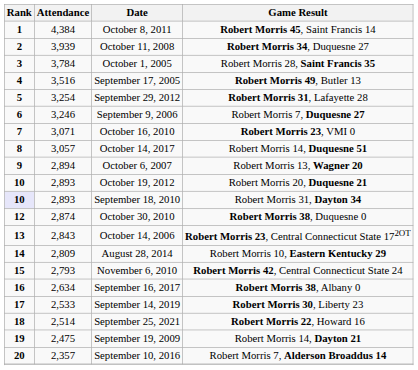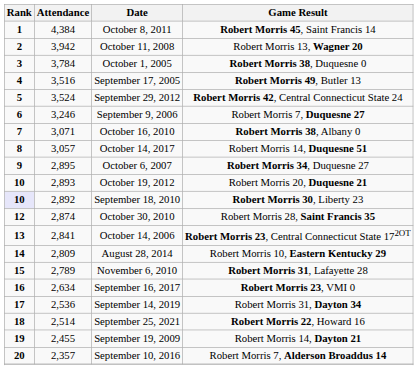(63, 47) 3,939 -> (63, 47) 3,942
(298, 47) Robert Morris 34, Duquesne 27 -> (298, 47) Robert Morris 13, Wagner 20
(298, 64) Robert Morris 28, Saint Francis 35 -> (298, 64) Robert Morris 38, Duquesne 0
(63, 98) 3,254 -> (63, 98) 3,524
(298, 98) Robert Morris 31, Lafayette 28 -> (298, 98) Robert Morris 42, Central Connecticut State 24
(298, 132) Robert Morris 23, VMI 0 -> (298, 132) Robert Morris 38, Albany 0
(63, 166) 2,894 -> (63, 166) 2,895
(298, 166) Robert Morris 13, Wagner 20 -> (298, 166) Robert Morris 34, Duquesne 27
(63, 200) 2,893 -> (63, 200) 2,892
(298, 200) Robert Morris 31, Dayton 34 -> (298, 200) Robert Morris 30, Liberty 23
(298, 217) Robert Morris 38, Duquesne 0 -> (298, 217) Robert Morris 28, Saint Francis 35
(63, 235) 2,843 -> (63, 235) 2,841
(63, 270) 2,793 -> (63, 270) 2,789
(298, 270) Robert Morris 42, Central Connecticut State 24 -> (298, 270) Robert Morris 31, Lafayette 28
(298, 287) Robert Morris 38, Albany 0 -> (298, 287) Robert Morris 23, VMI 0
(63, 304) 2,533 -> (63, 304) 2,536
(298, 304) Robert Morris 30, Liberty 23 -> (298, 304) Robert Morris 31, Dayton 34
(63, 338) 2,475 -> (63, 338) 2,455
